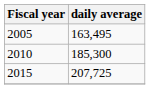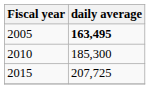(91, 34) normal -> (91, 34) bold
